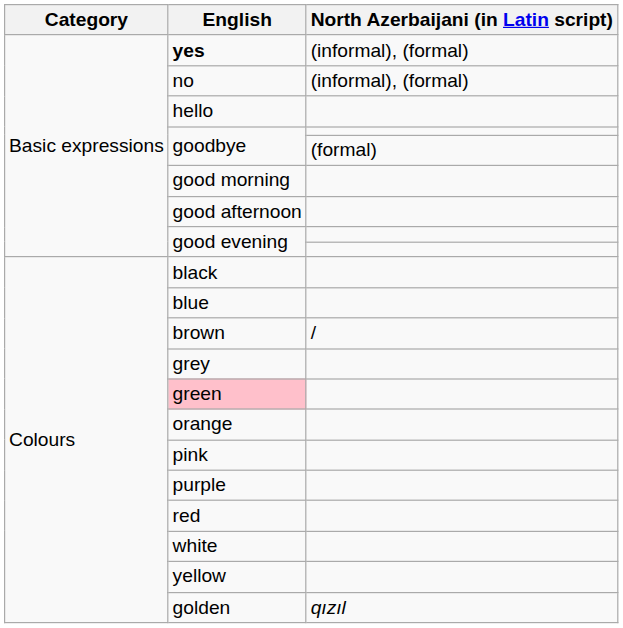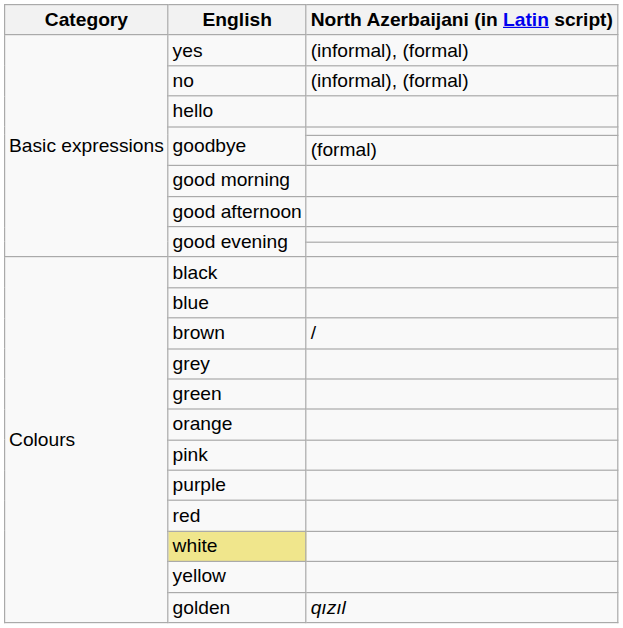(189, 50) bold -> (188, 50) normal
(197, 393) pink background -> (197, 393) no background
(195, 546) no background -> (195, 546) khaki background
